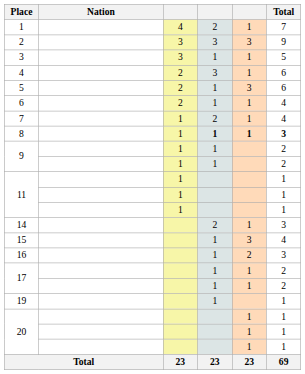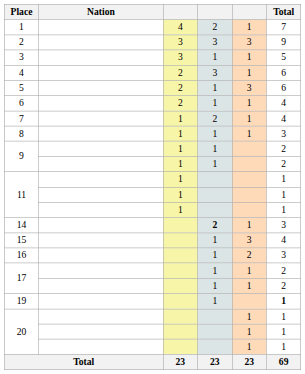(215, 133) bold -> (215, 133) normal
(249, 133) bold -> (249, 133) normal
(284, 133) bold -> (284, 133) normal
(215, 225) normal -> (215, 225) bold
(284, 301) normal -> (284, 301) bold
